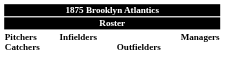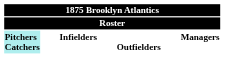(22, 42) no background -> (22, 42) paleturquoise background
